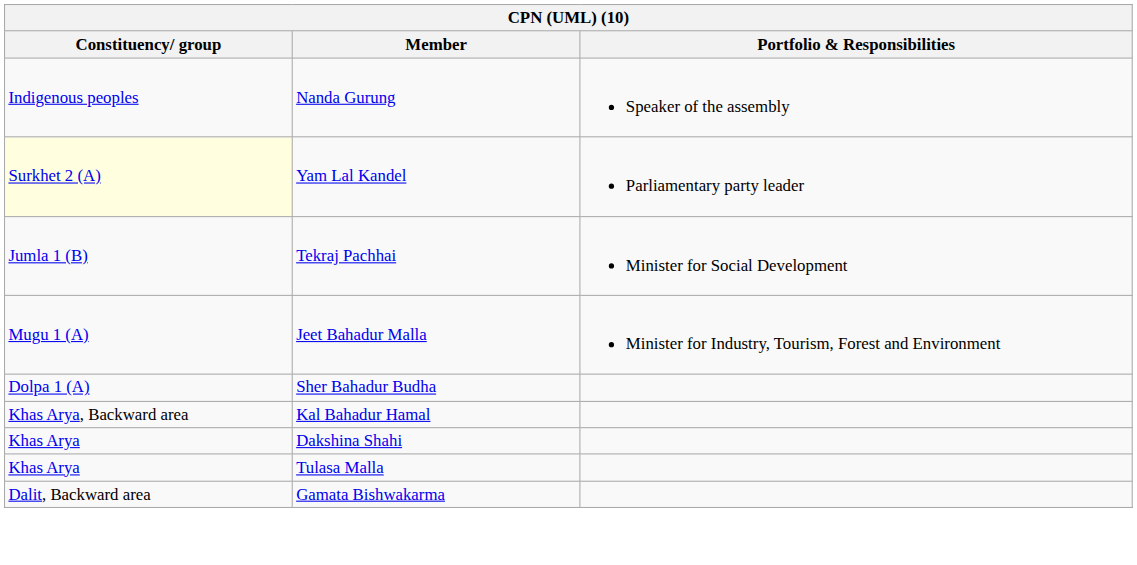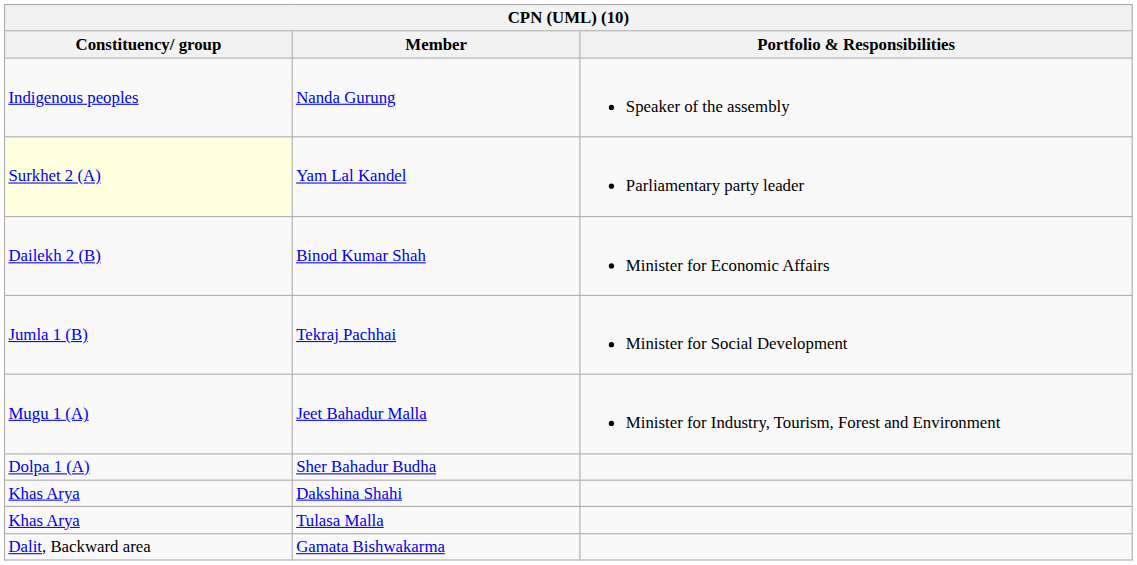+ row: (361, 255)
- row: (363, 414)
